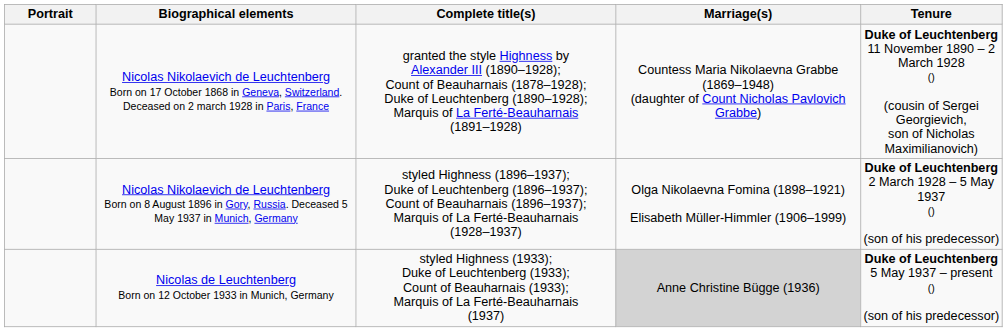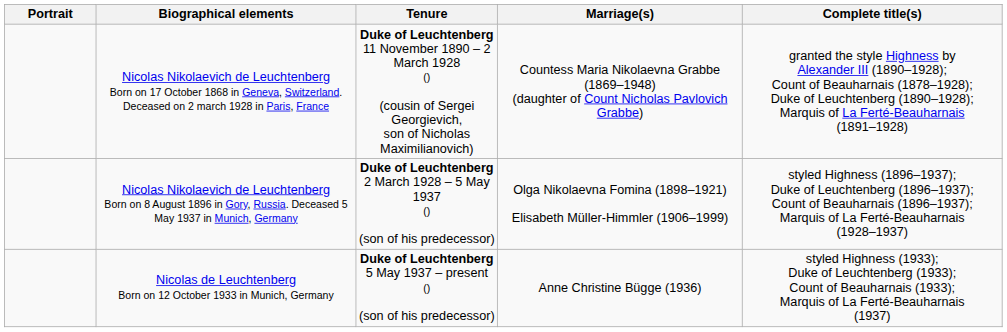columns swapped: (486, 14) <-> (931, 14)
(738, 287) lightgrey background -> (620, 287) no background
